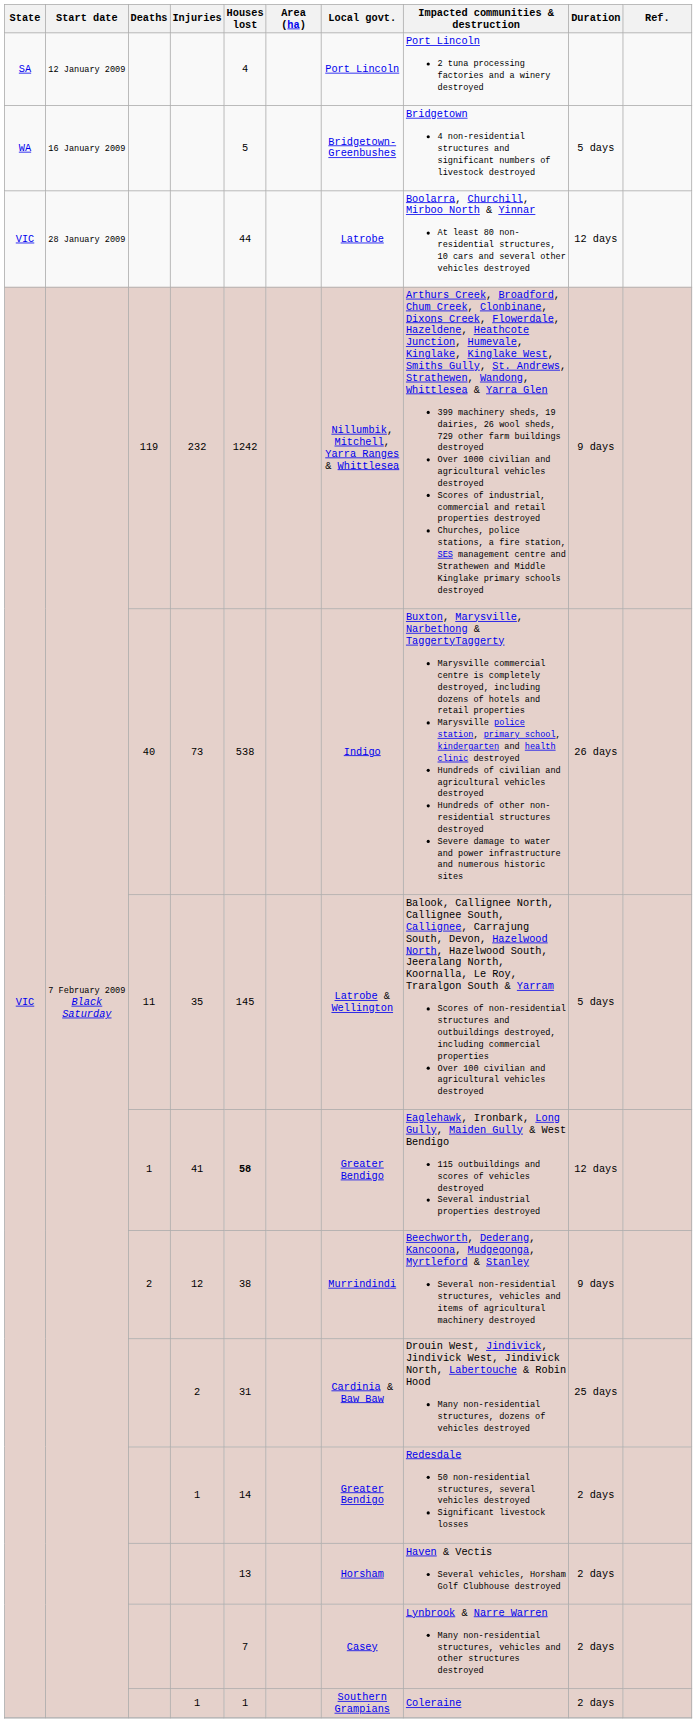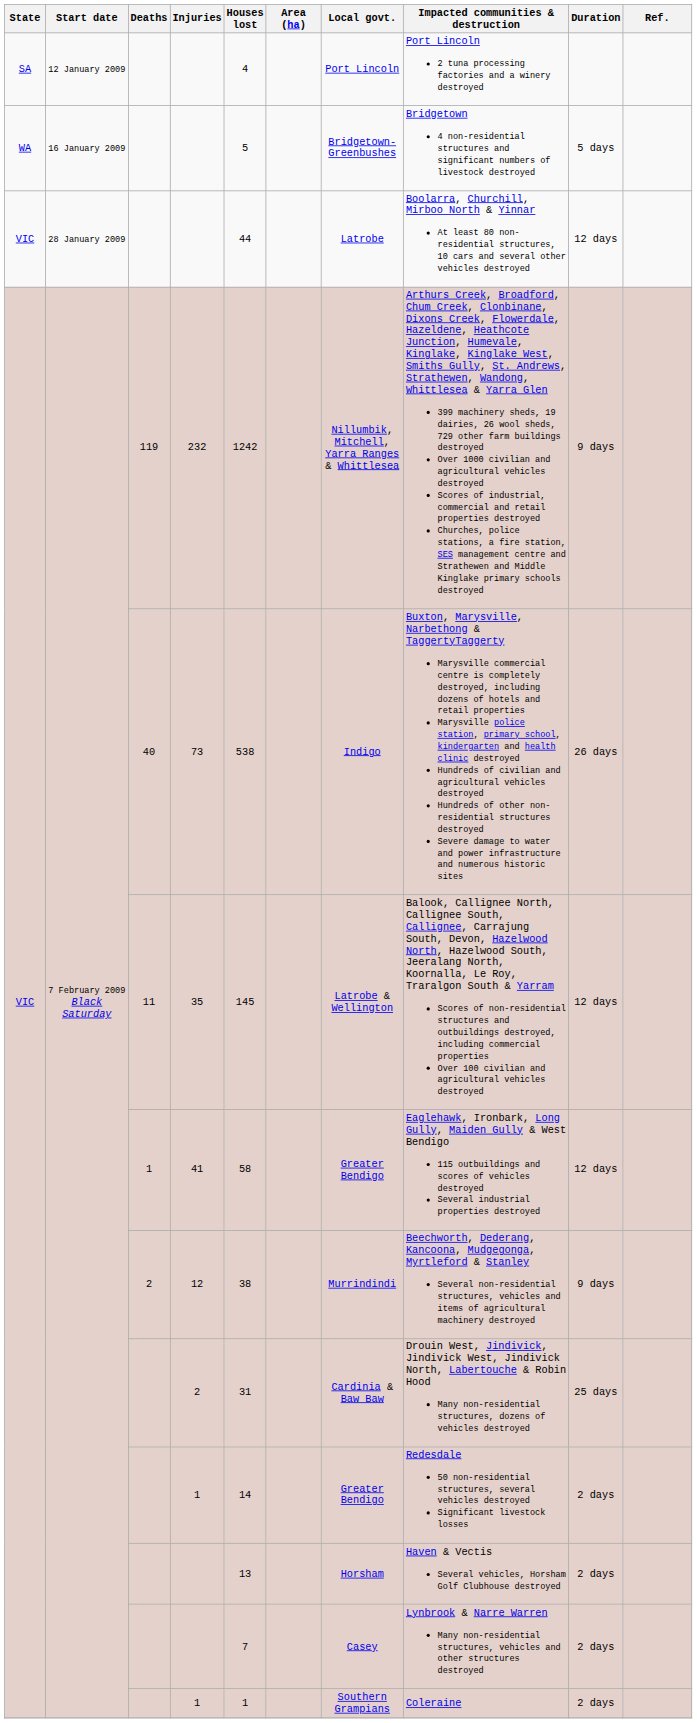(596, 1002) 5 days -> (596, 1002) 12 days
(245, 1170) bold -> (245, 1170) normal
